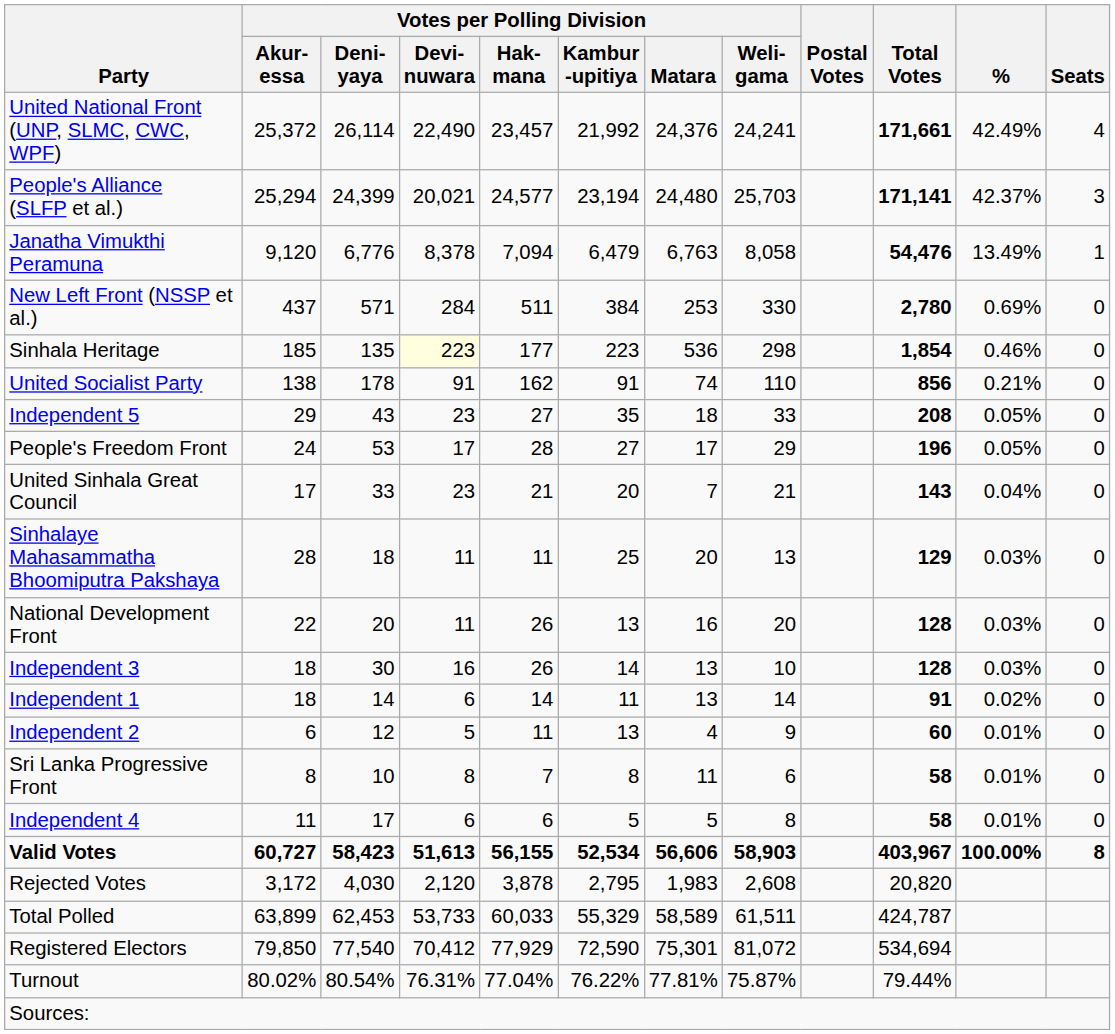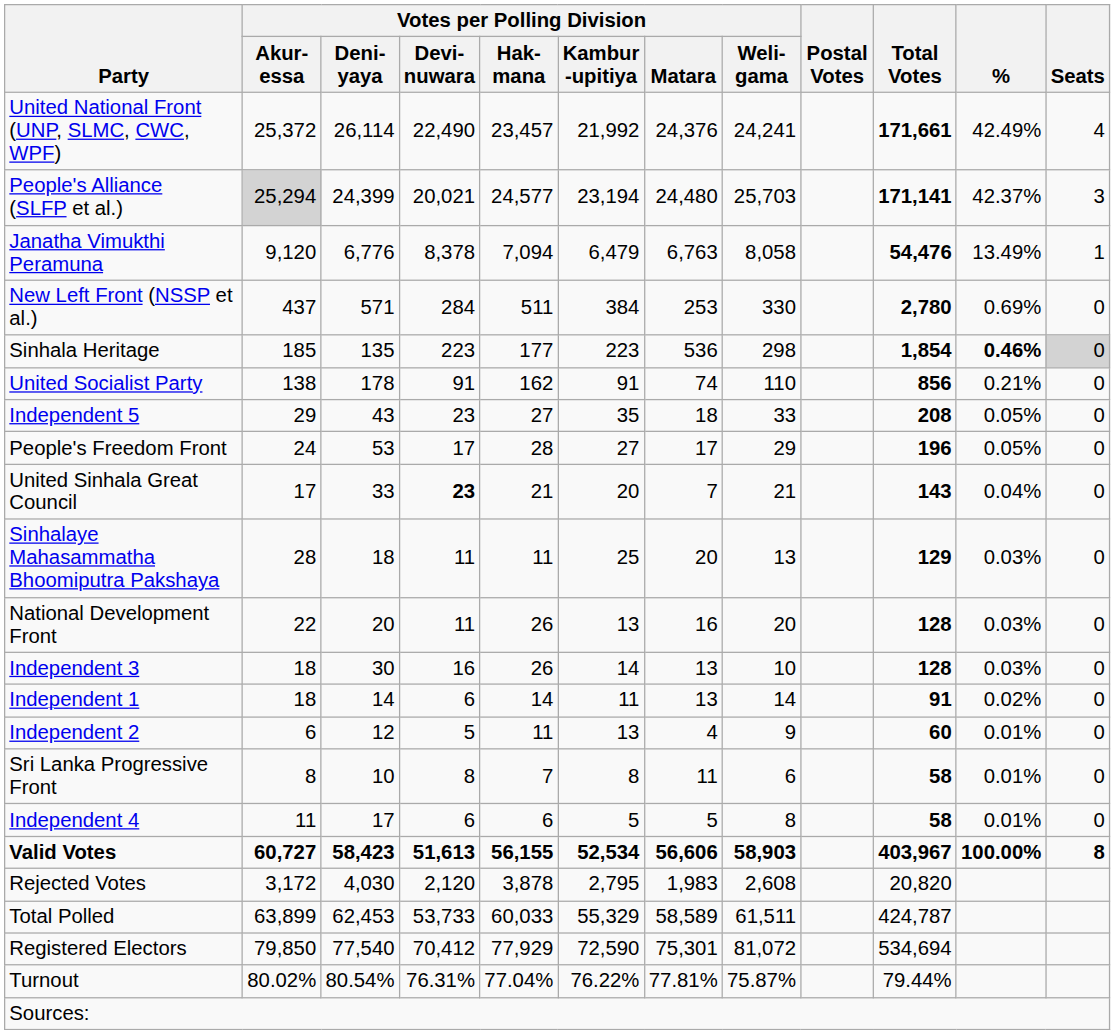(285, 197) no background -> (285, 197) lightgrey background
(458, 351) lightyellow background -> (458, 351) no background
(1012, 351) normal -> (1012, 351) bold
(1099, 351) no background -> (1099, 351) lightgrey background
(464, 491) normal -> (464, 491) bold
